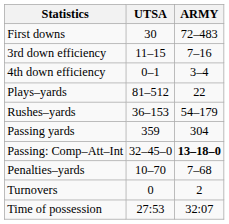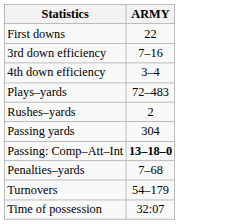- column: (150, 14)
(199, 33) 72–483 -> (150, 33) 22
(199, 92) 22 -> (150, 92) 72–483
(199, 111) 54–179 -> (150, 111) 2
(199, 190) 2 -> (150, 190) 54–179
